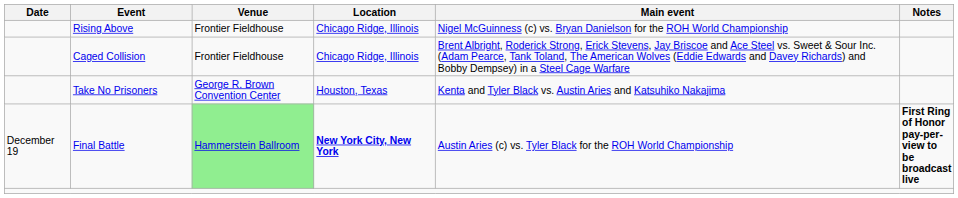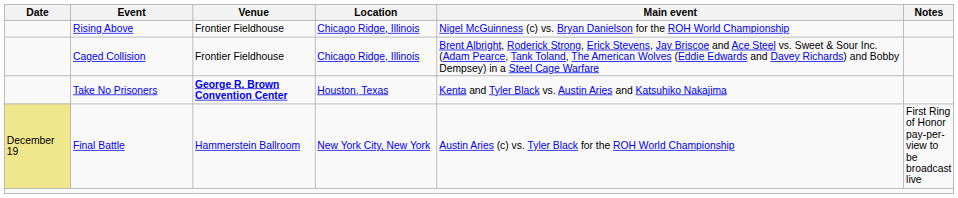(237, 89) normal -> (241, 89) bold
(31, 146) no background -> (31, 146) khaki background
(247, 146) lightgreen background -> (248, 146) no background
(364, 146) bold -> (374, 146) normal
(927, 146) bold -> (929, 146) normal
